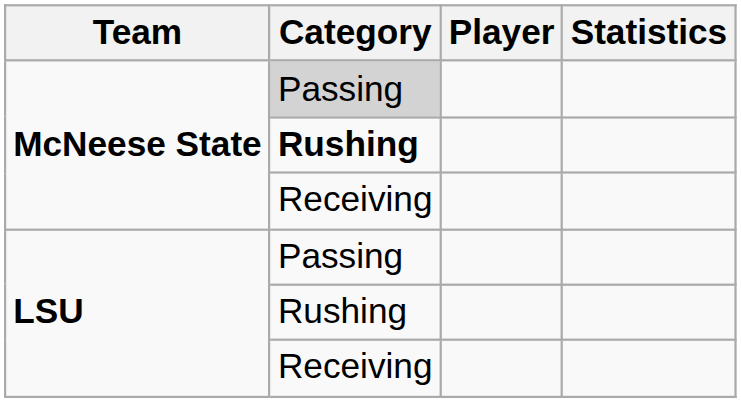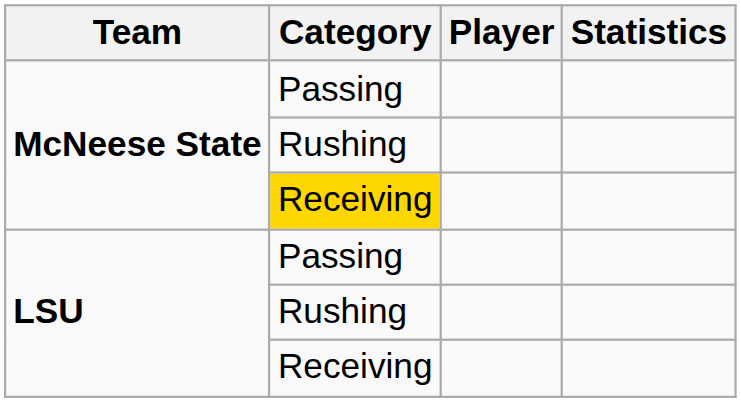(341, 88) lightgrey background -> (341, 88) no background
(348, 144) bold -> (343, 144) normal
(355, 200) no background -> (355, 200) gold background
